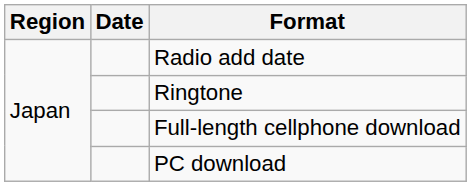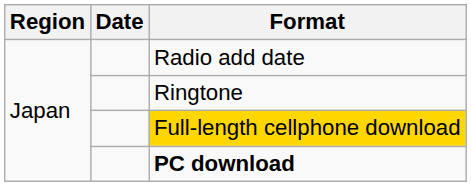(307, 127) no background -> (307, 127) gold background
(220, 163) normal -> (224, 163) bold
